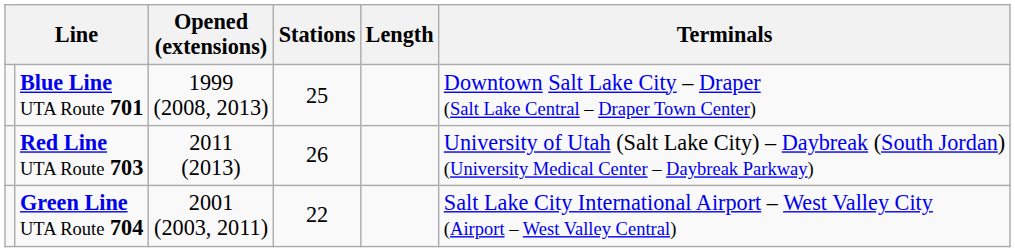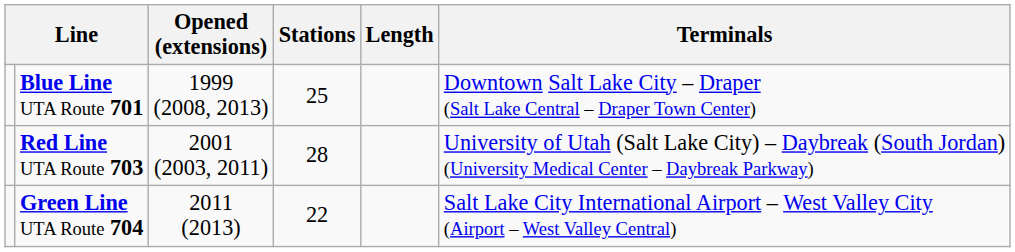(211, 155) 2011 (2013) -> (211, 155) 2001 (2003, 2011)
(317, 155) 26 -> (317, 155) 28
(211, 215) 2001 (2003, 2011) -> (211, 215) 2011 (2013)
